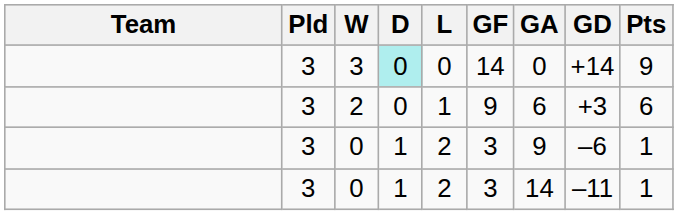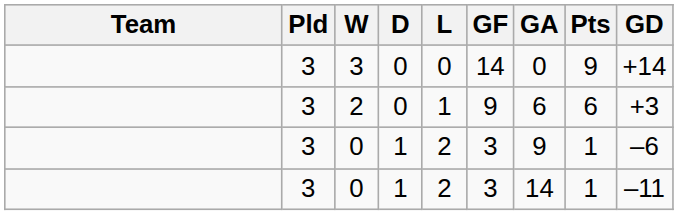columns swapped: (592, 24) <-> (646, 24)
(400, 65) paleturquoise background -> (400, 65) no background
